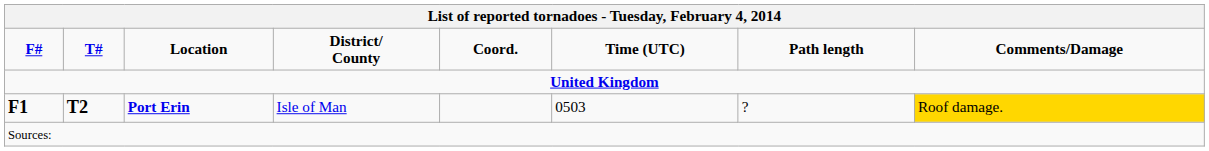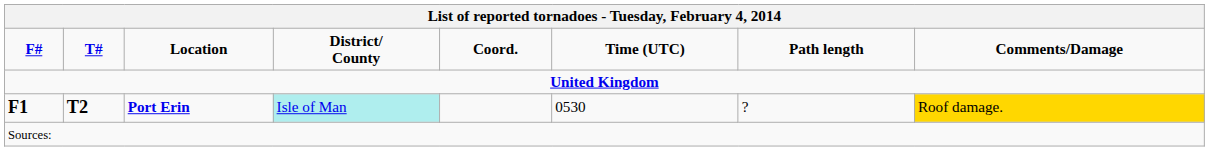(312, 107) no background -> (312, 107) paleturquoise background
(570, 107) 0503 -> (570, 107) 0530
